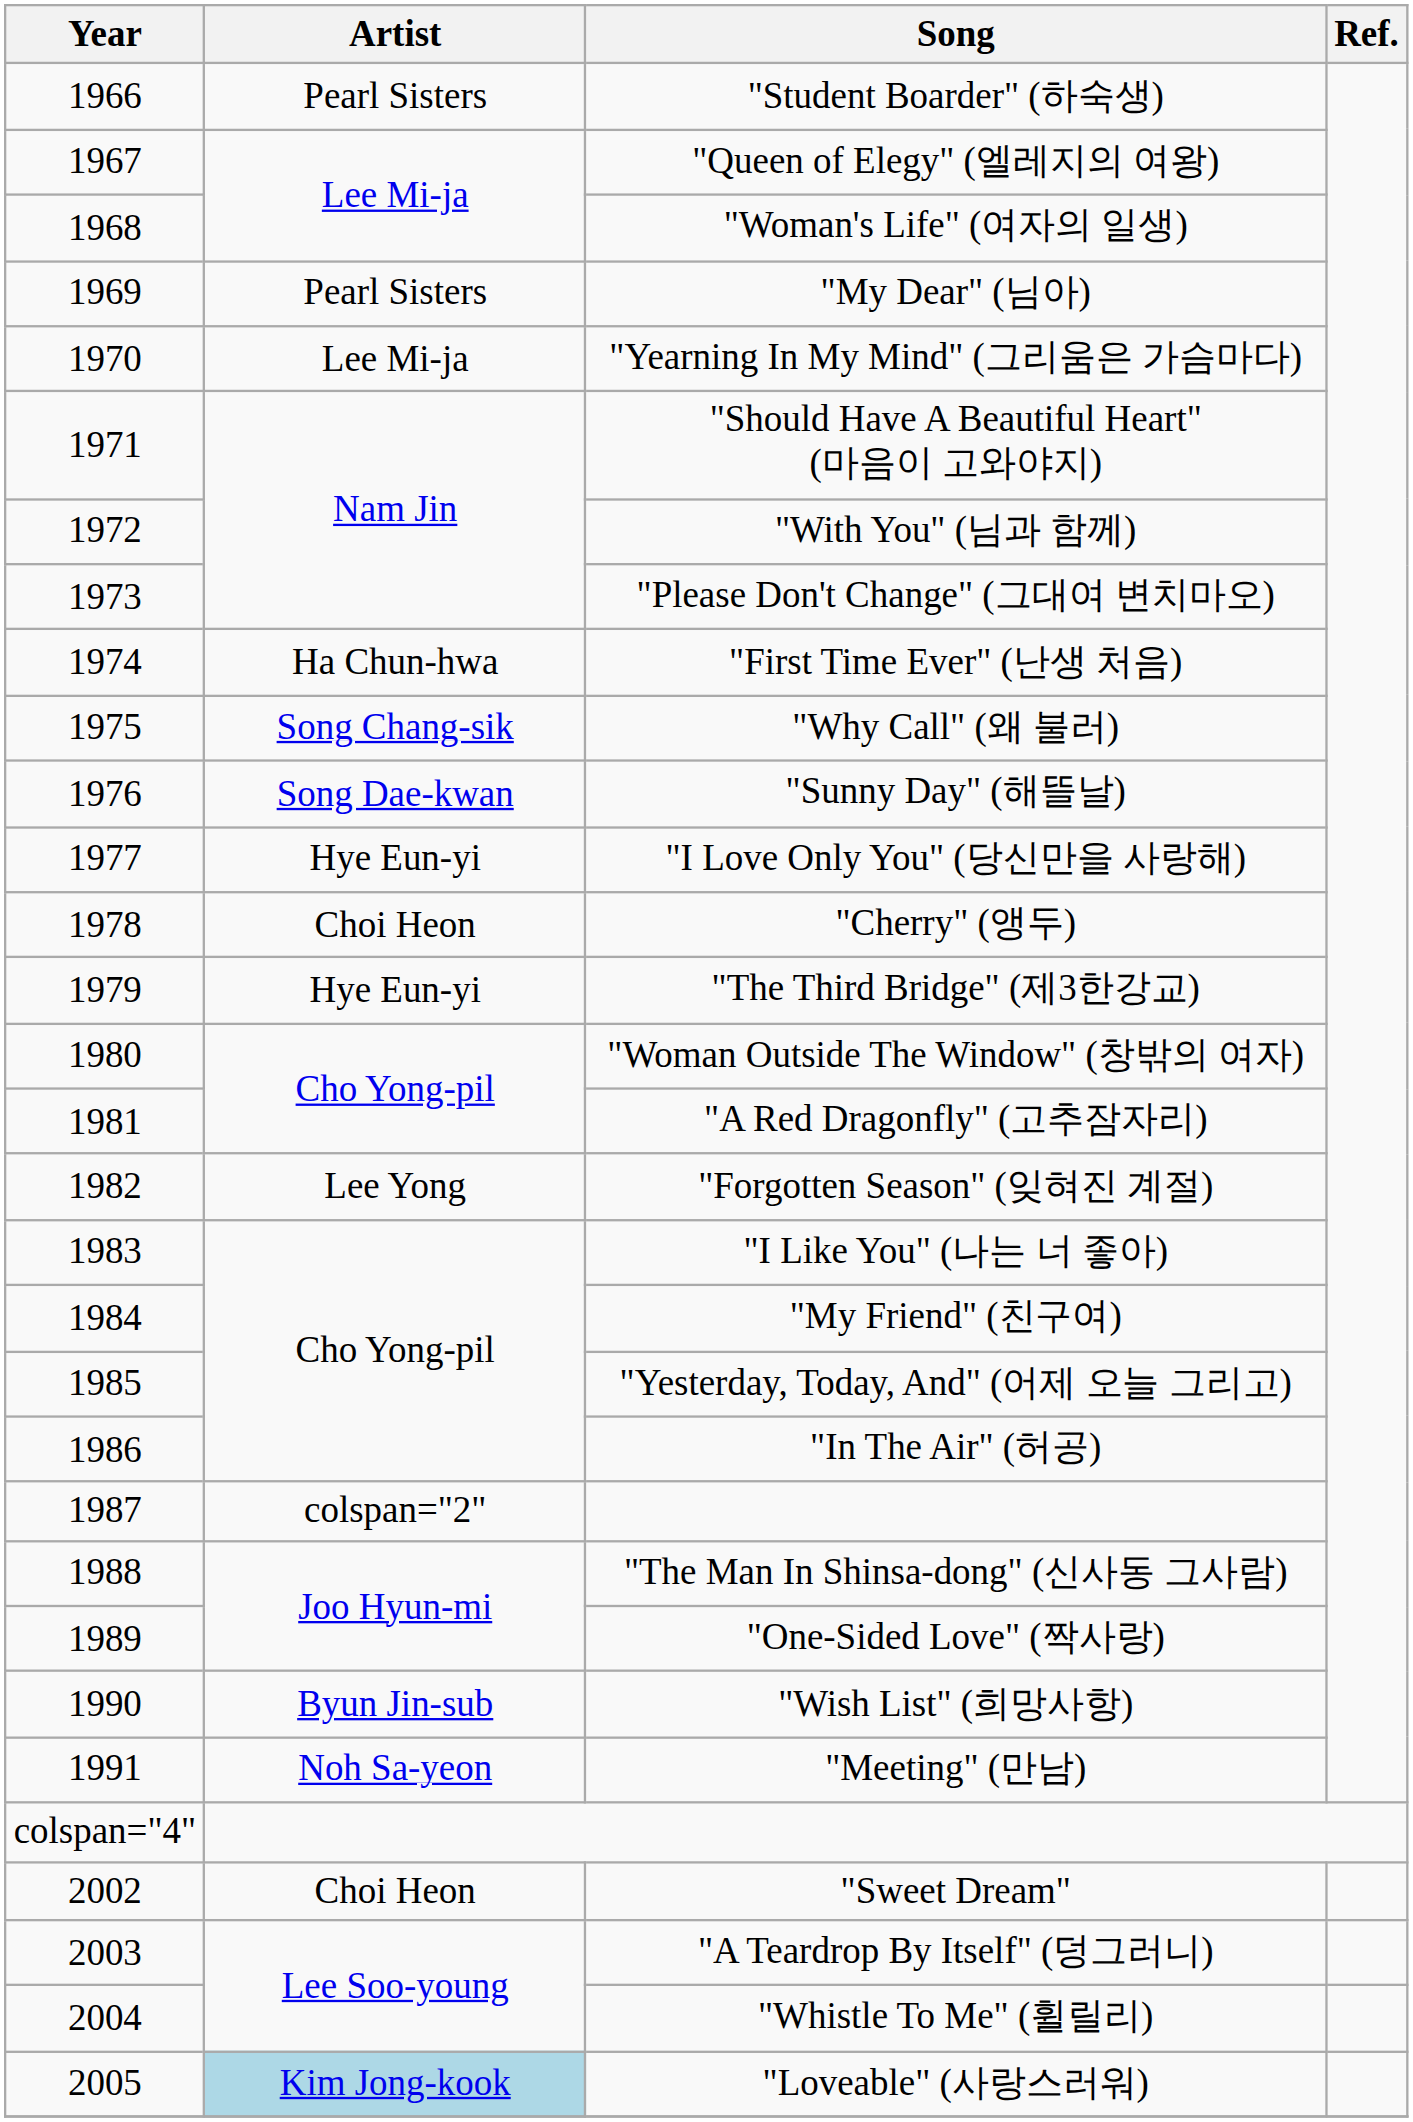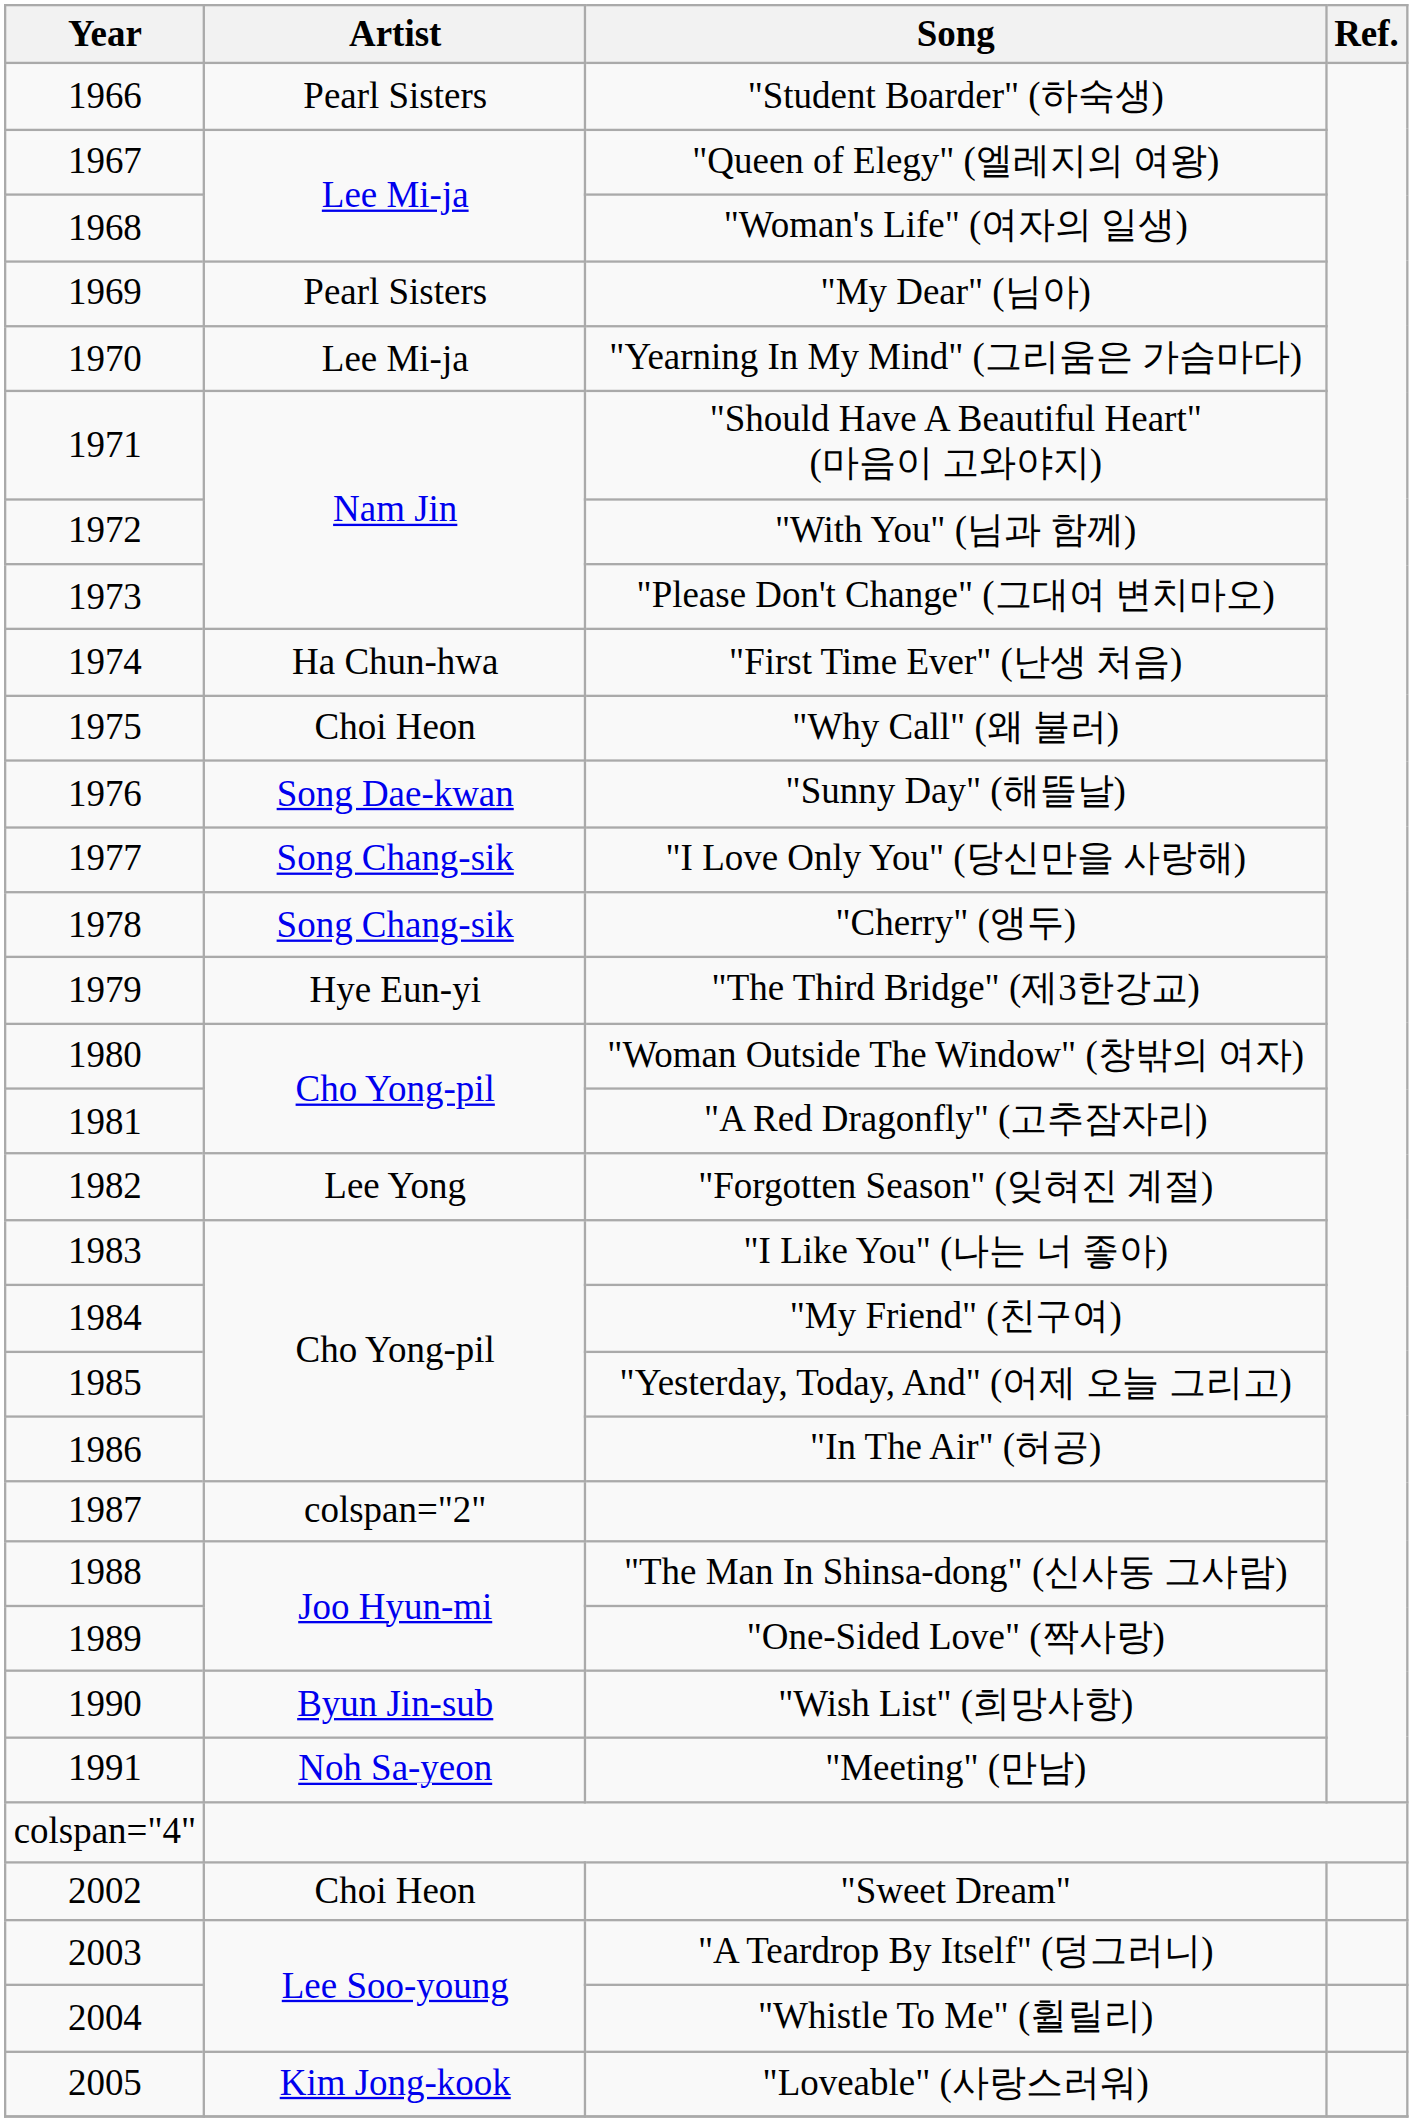(395, 727) Song Chang-sik -> (395, 727) Choi Heon
(395, 858) Hye Eun-yi -> (395, 858) Song Chang-sik
(395, 924) Choi Heon -> (395, 924) Song Chang-sik
(395, 2083) lightblue background -> (395, 2083) no background
